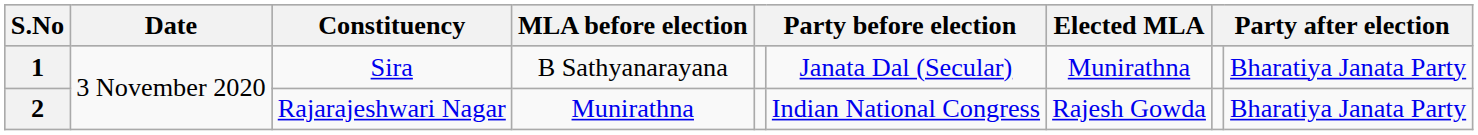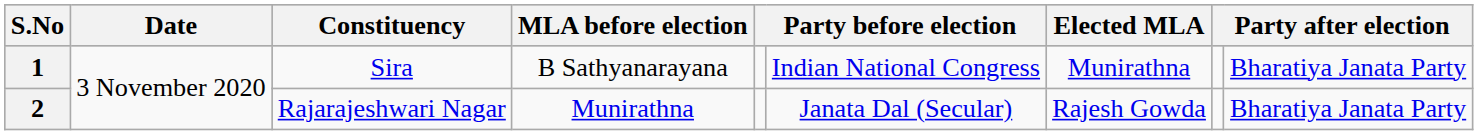(906, 66) Janata Dal (Secular) -> (906, 66) Indian National Congress
(906, 108) Indian National Congress -> (906, 108) Janata Dal (Secular)
